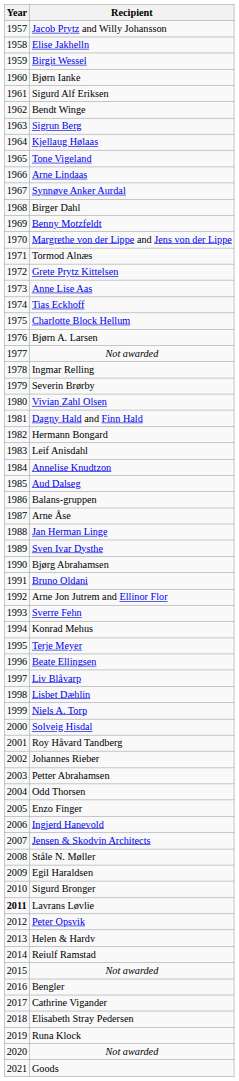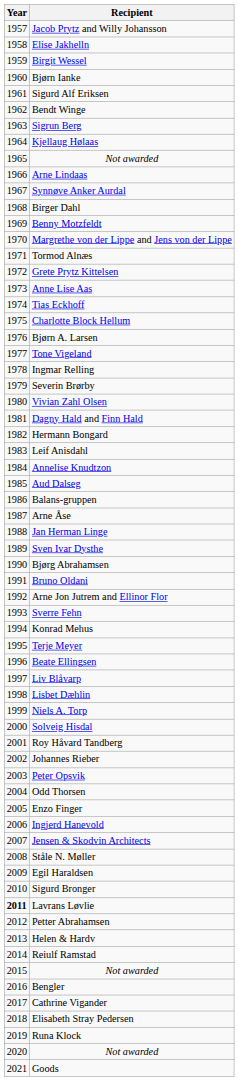(62, 158) Tone Vigeland -> (132, 158) Not awarded
(132, 353) Not awarded -> (62, 353) Tone Vigeland
(71, 775) Petter Abrahamsen -> (58, 775) Peter Opsvik
(58, 922) Peter Opsvik -> (71, 922) Petter Abrahamsen
